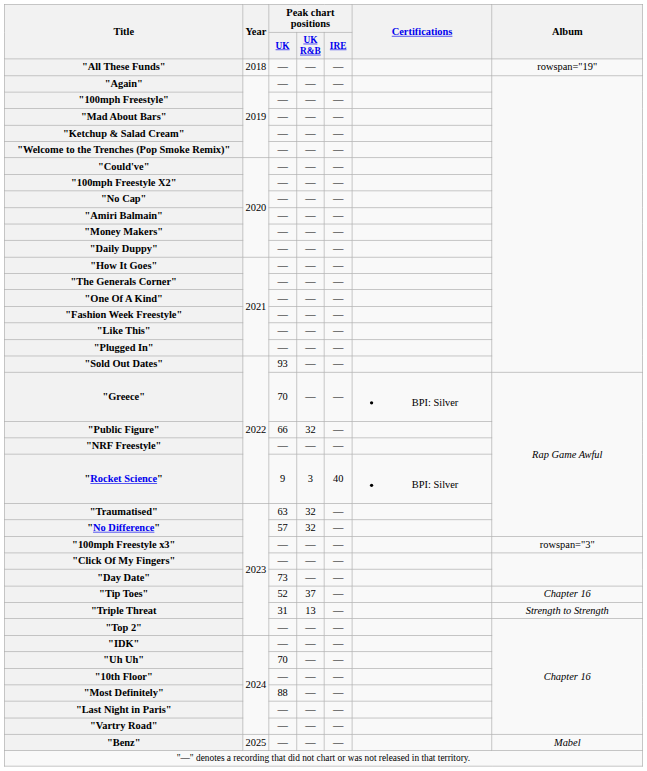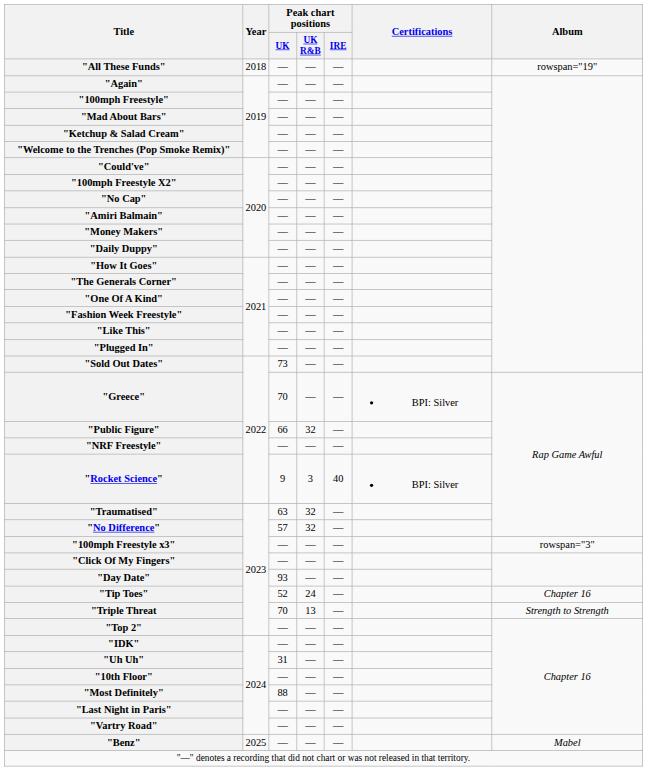(283, 364) 93 -> (283, 364) 73
(283, 577) 73 -> (283, 577) 93
(310, 594) 37 -> (310, 594) 24
(283, 610) 31 -> (283, 610) 70
(283, 660) 70 -> (283, 660) 31
